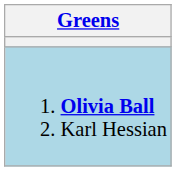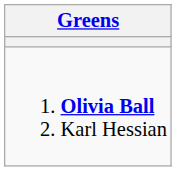(88, 118) lightblue background -> (88, 118) no background
